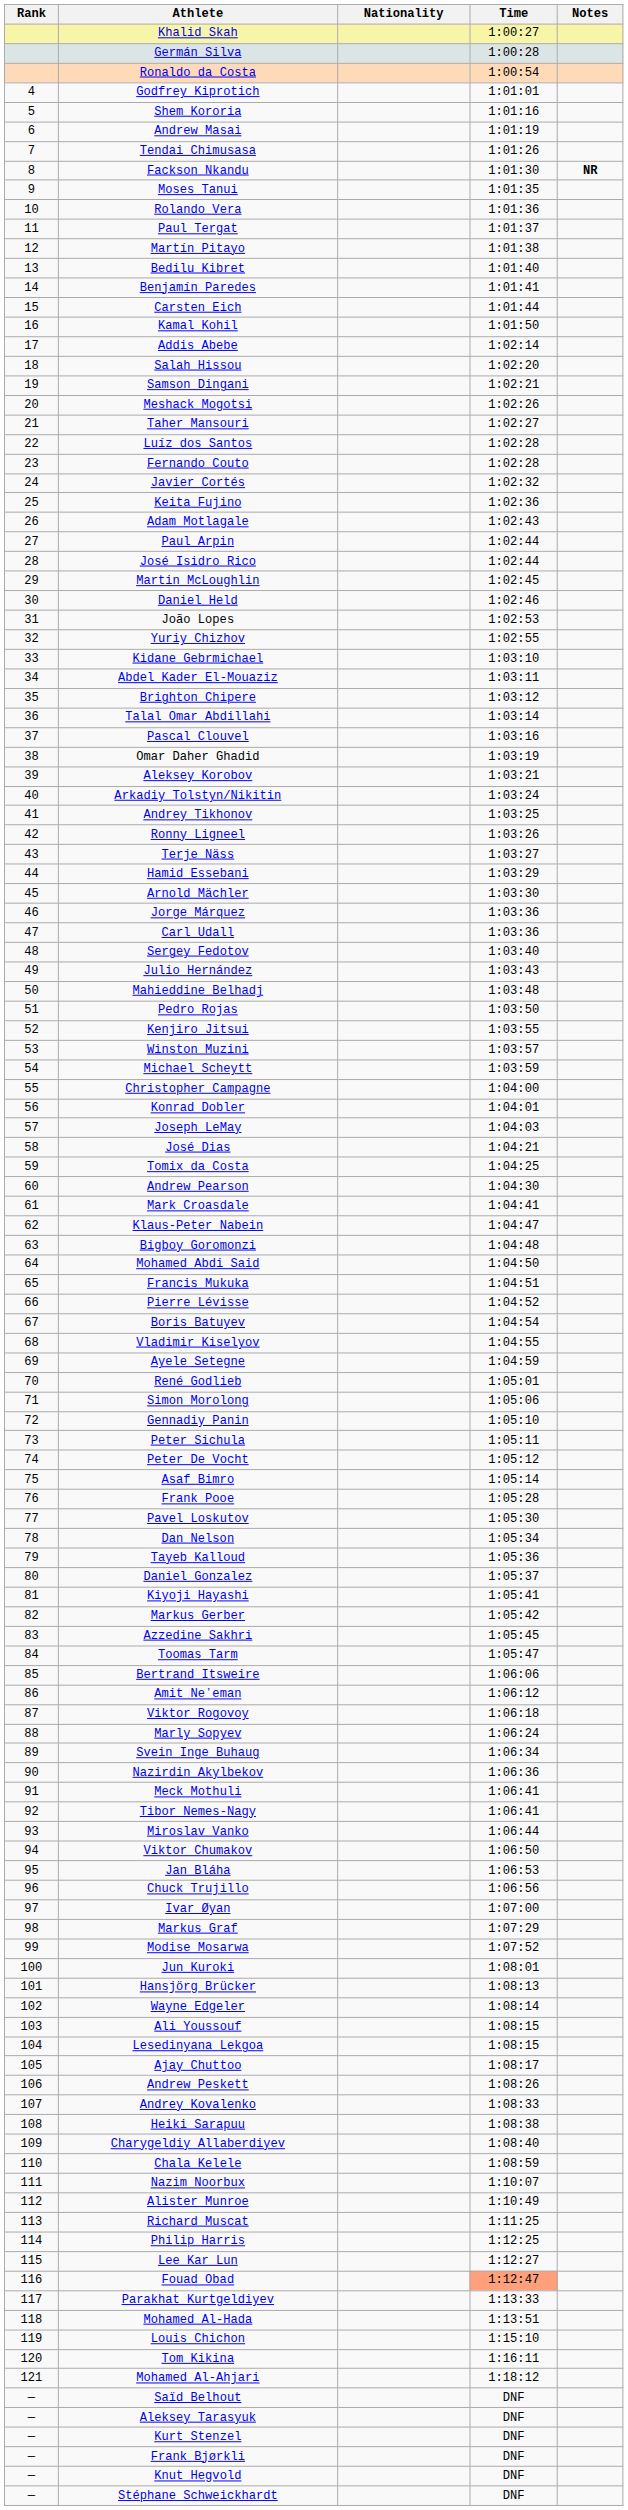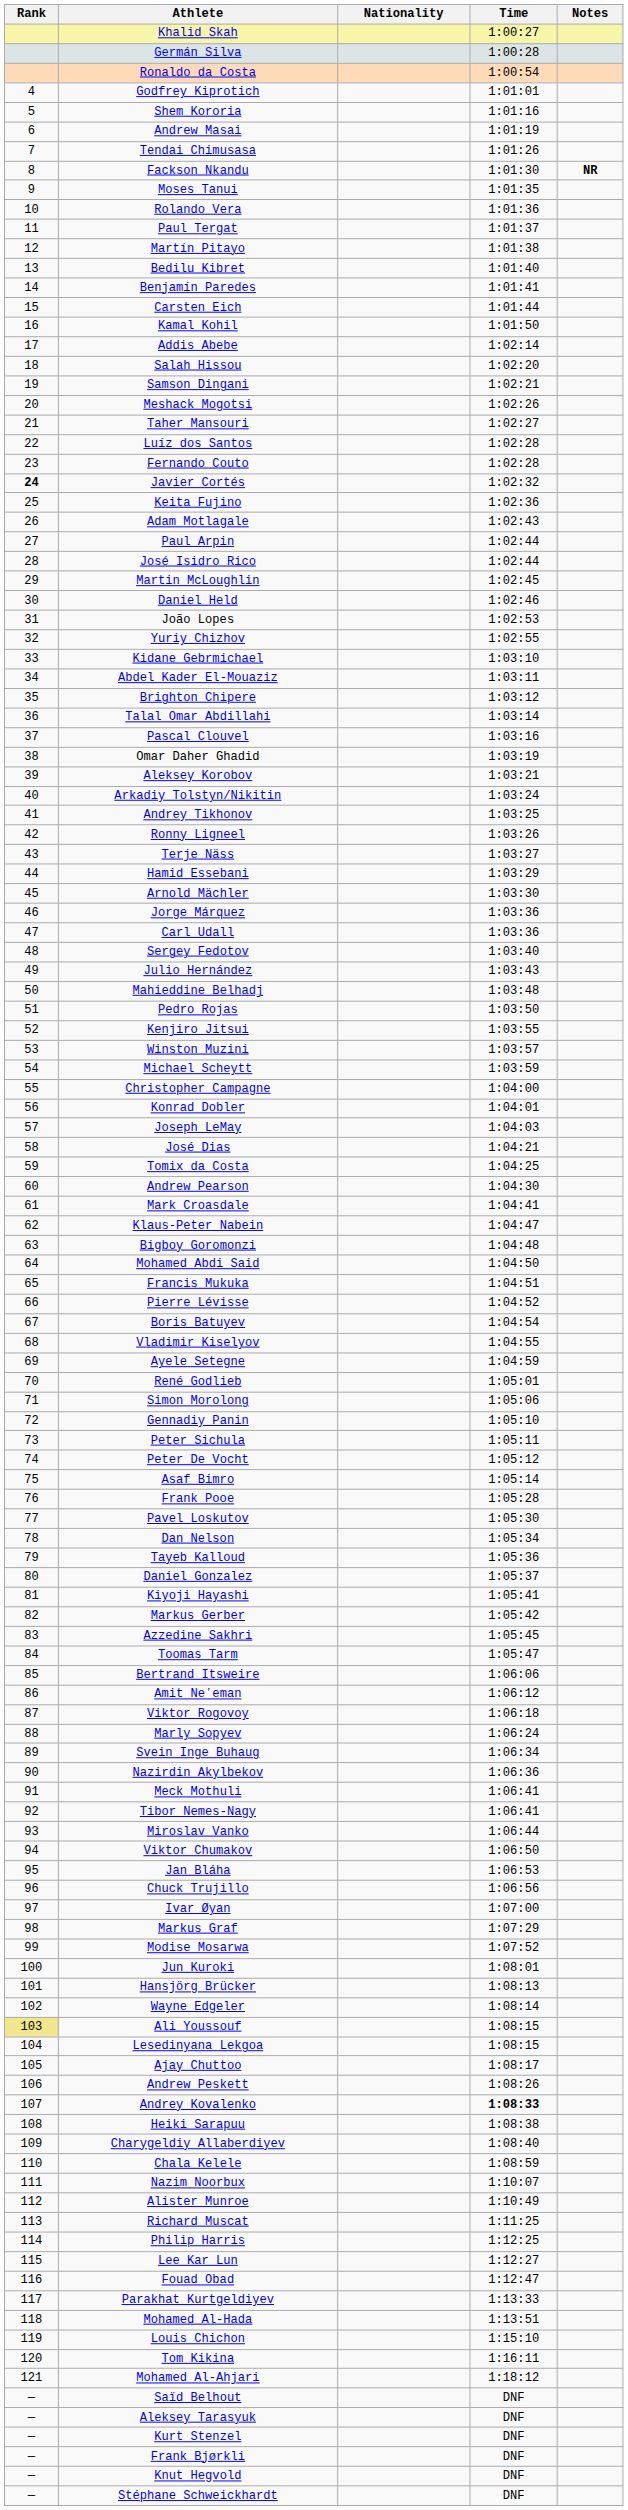(31, 484) normal -> (31, 484) bold
(31, 2027) no background -> (31, 2027) khaki background
(514, 2105) normal -> (514, 2105) bold
(514, 2281) lightsalmon background -> (514, 2281) no background
